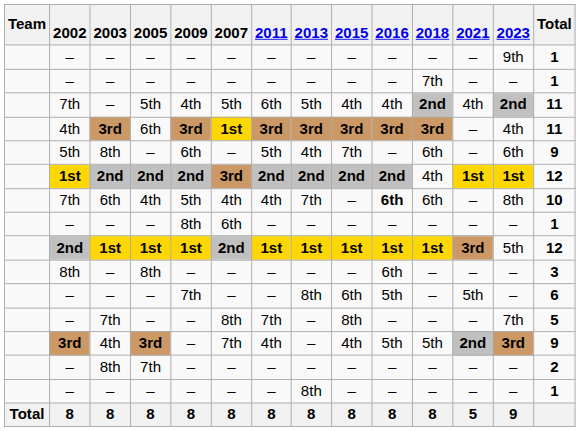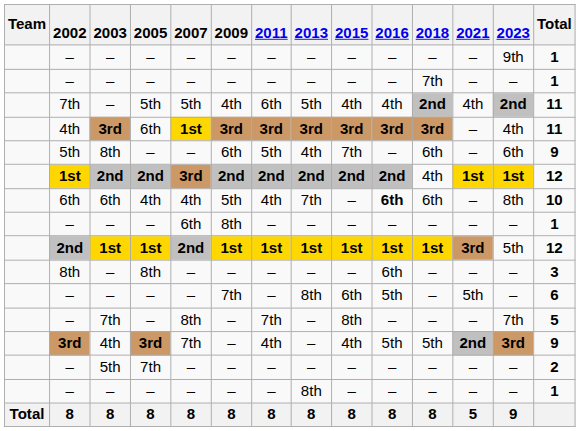columns swapped: (231, 33) <-> (191, 33)
(70, 200) 7th -> (70, 200) 6th
(110, 367) 8th -> (110, 367) 5th
